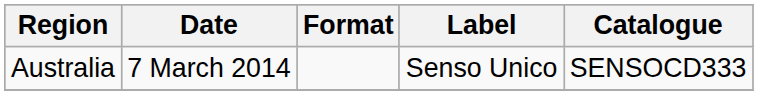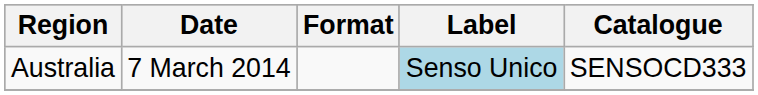(482, 68) no background -> (482, 68) lightblue background
